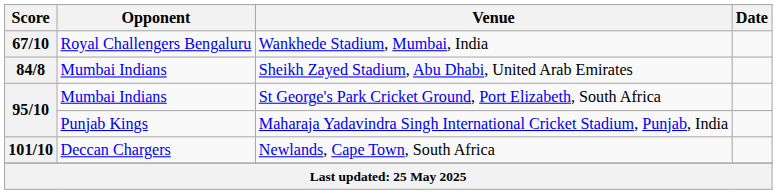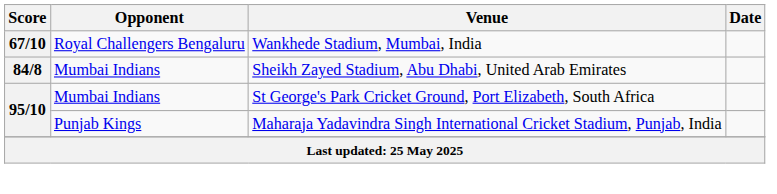- row: (377, 149)
